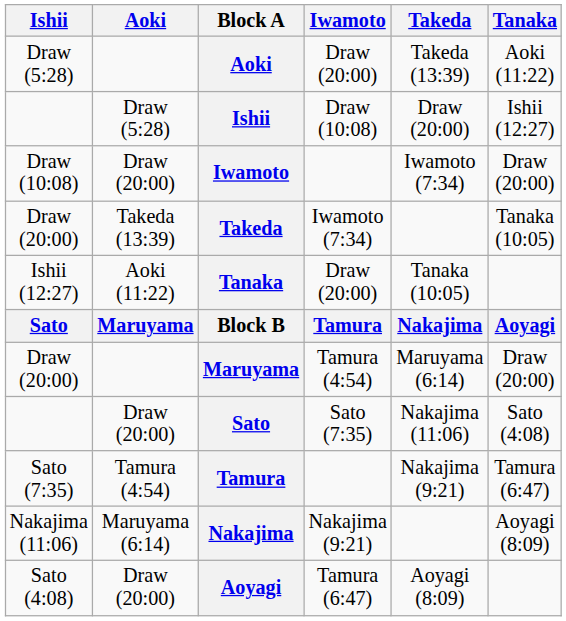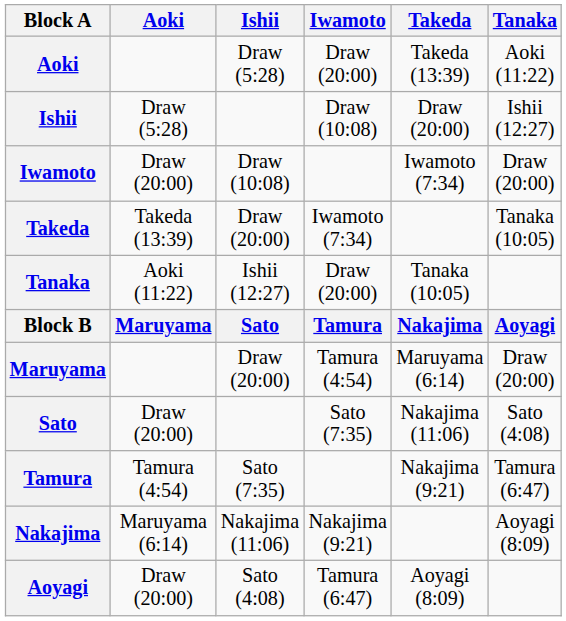columns swapped: (251, 20) <-> (49, 20)
